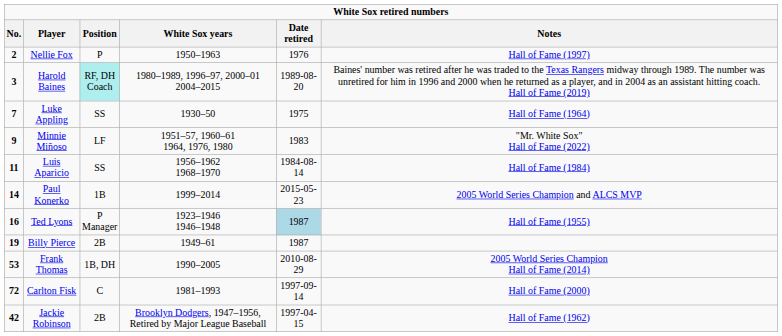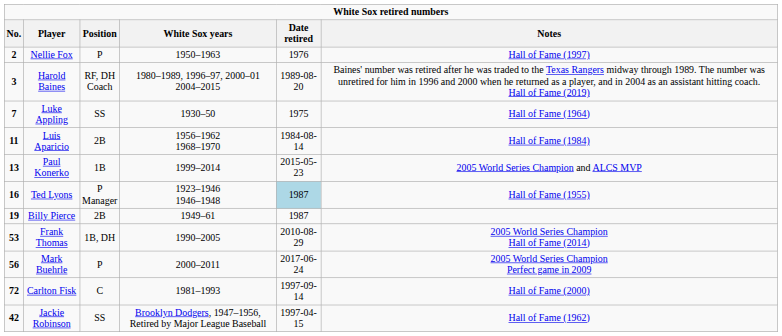(100, 81) paleturquoise background -> (100, 81) no background
- row: (52, 141)
(100, 168) SS -> (100, 141) 2B
(14, 195) 14 -> (14, 168) 13
+ row: (52, 264)
(100, 318) 2B -> (100, 318) SS
